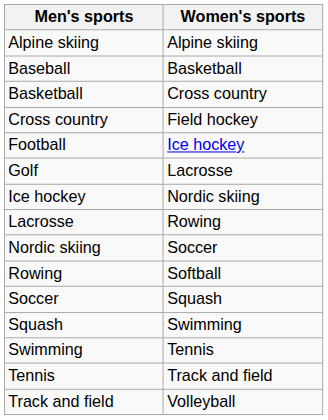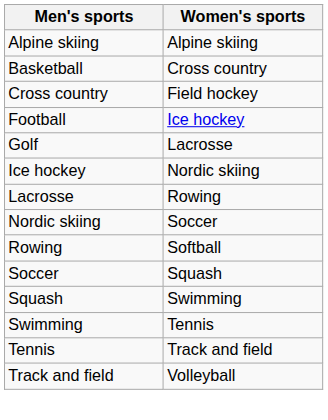- row: (39, 68)
